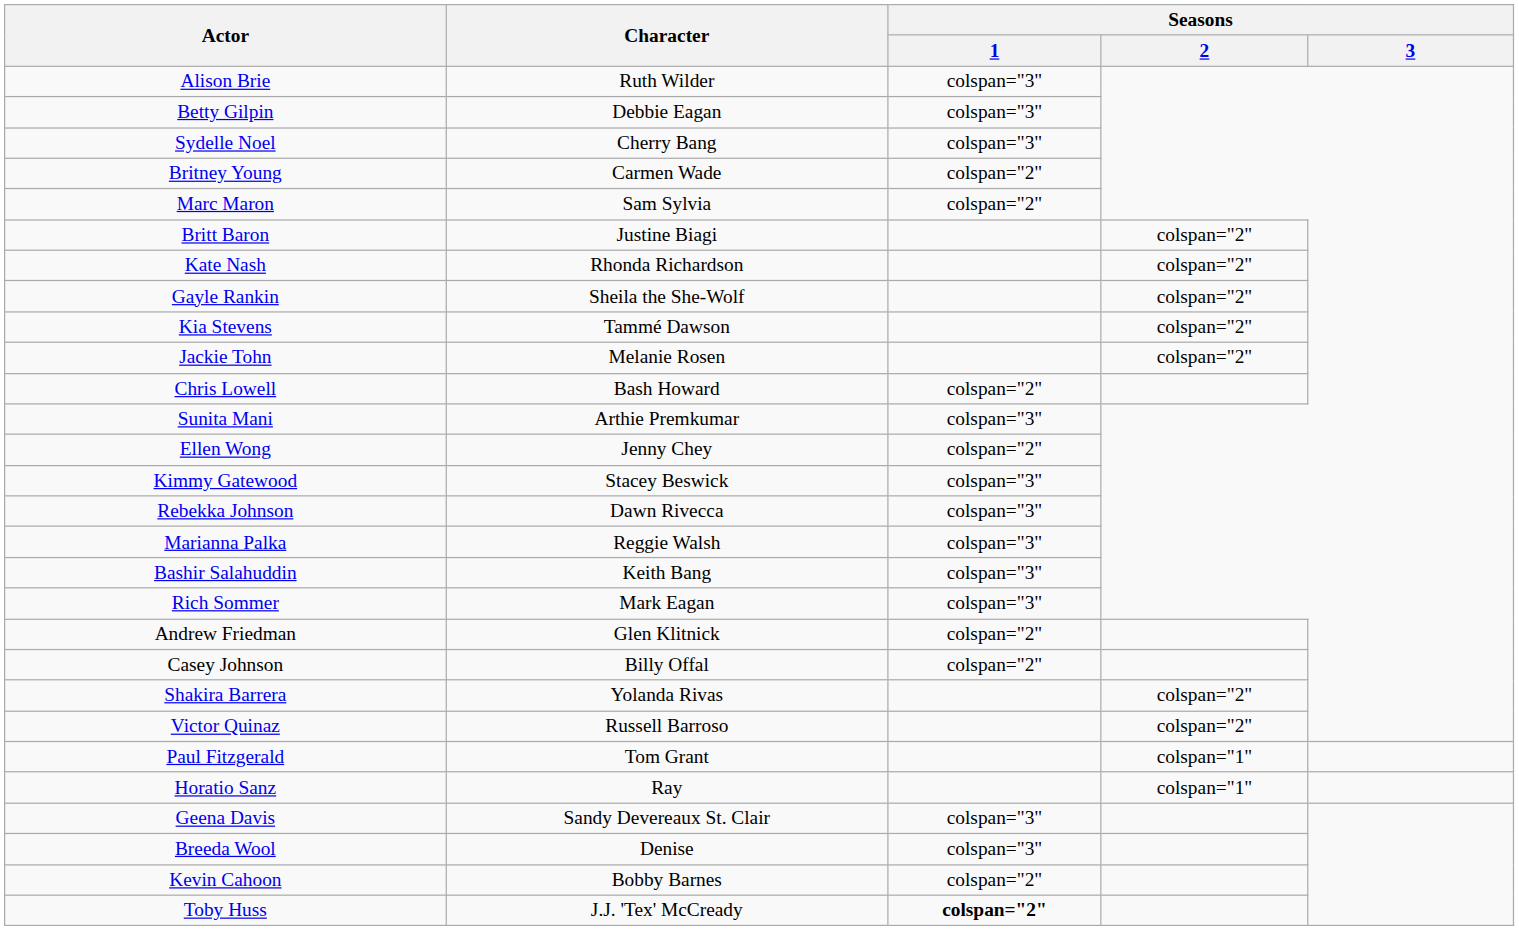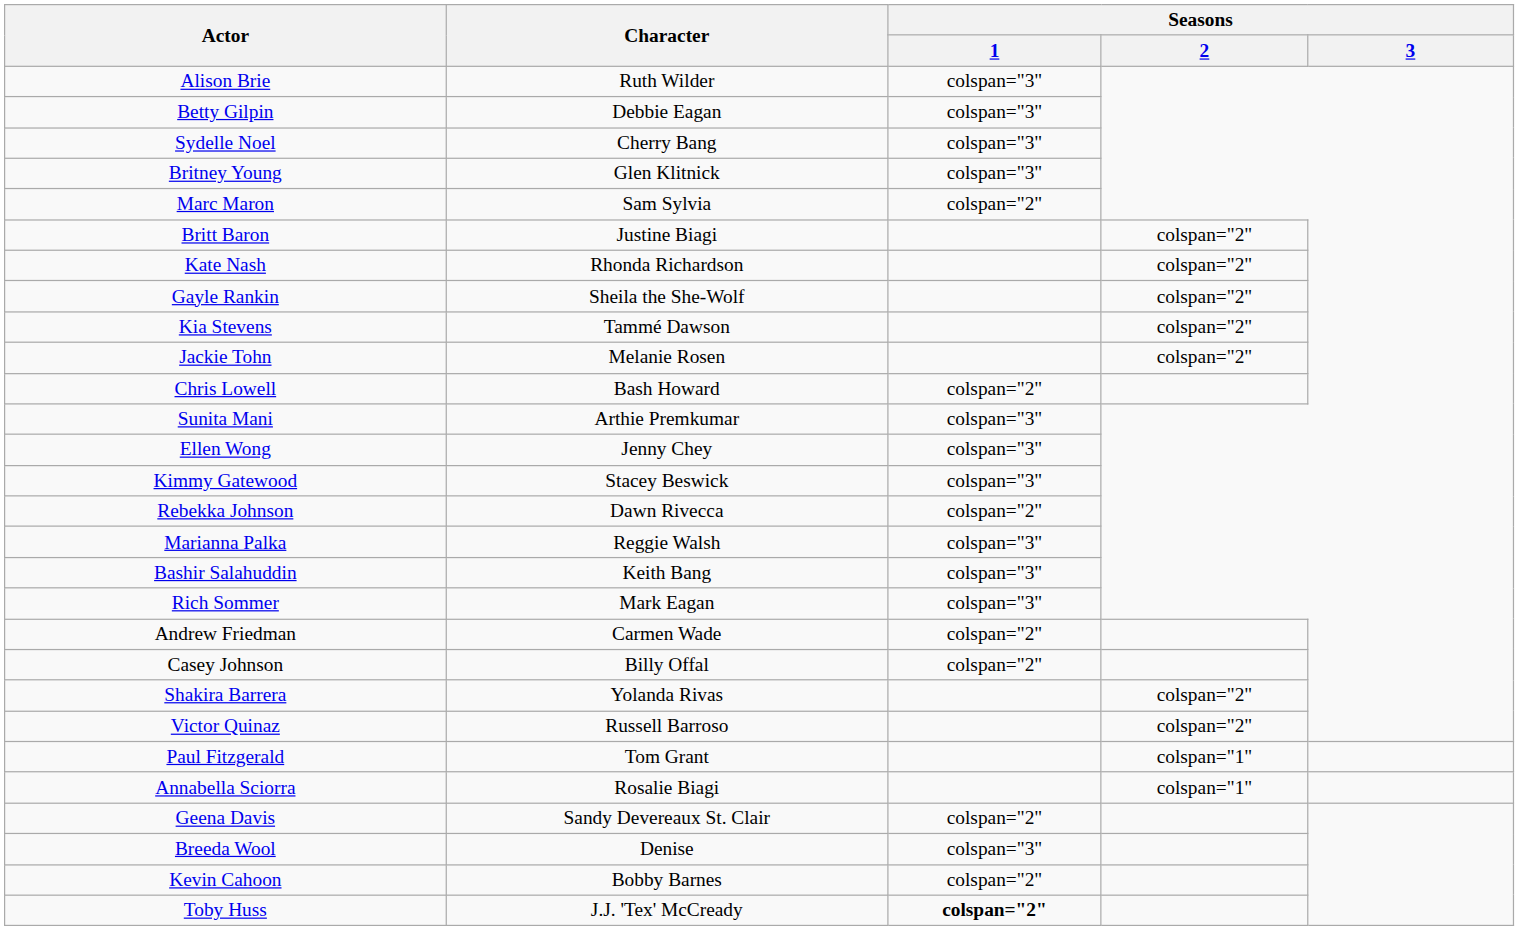(667, 173) Carmen Wade -> (667, 173) Glen Klitnick
(994, 173) colspan="2" -> (994, 173) colspan="3"
(994, 449) colspan="2" -> (994, 449) colspan="3"
(994, 511) colspan="3" -> (994, 511) colspan="2"
(667, 633) Glen Klitnick -> (667, 633) Carmen Wade
+ row: (225, 787)
- row: (225, 787)
(994, 818) colspan="3" -> (994, 818) colspan="2"
